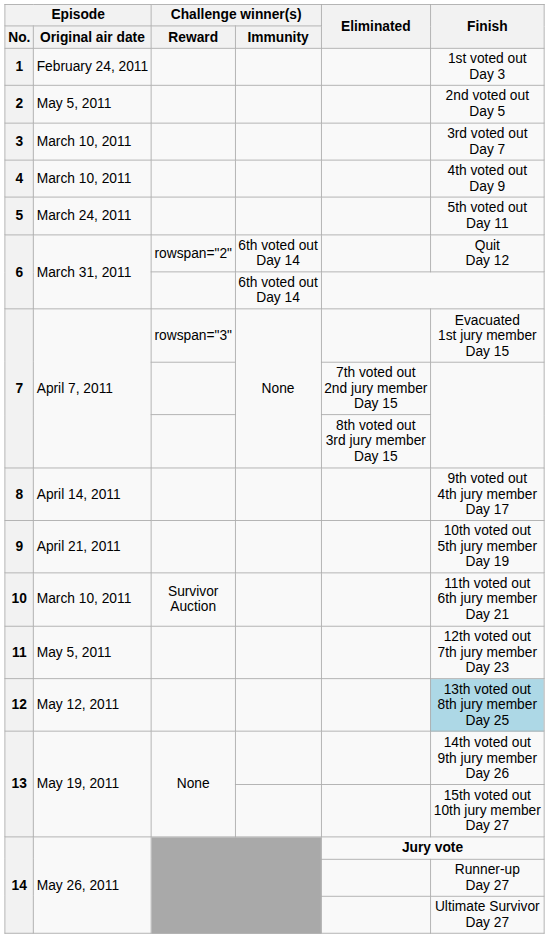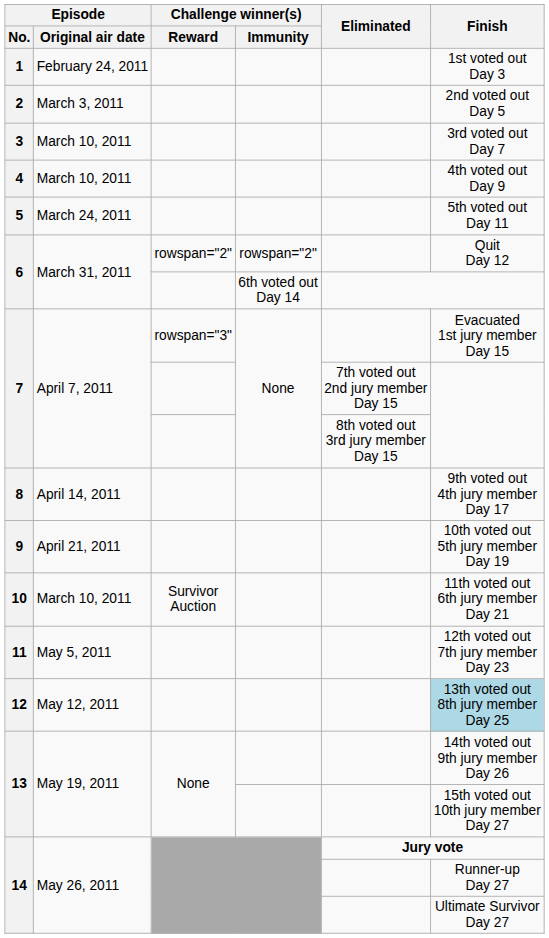(74, 104) May 5, 2011 -> (80, 104) March 3, 2011
(278, 253) 6th voted out Day 14 -> (278, 253) rowspan="2"
